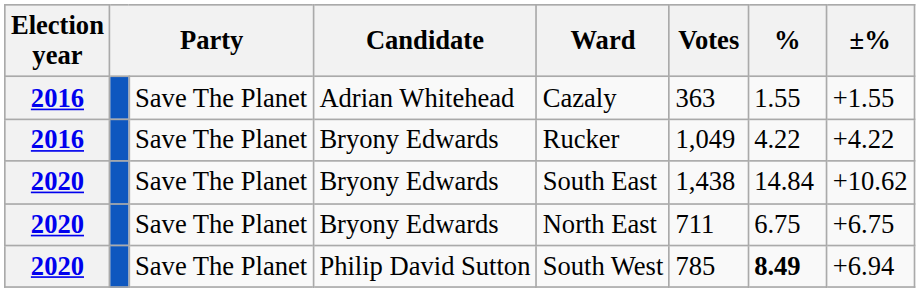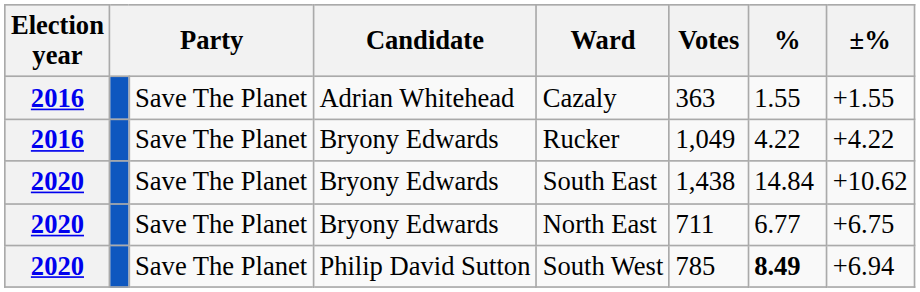(777, 223) 6.75 -> (777, 223) 6.77
